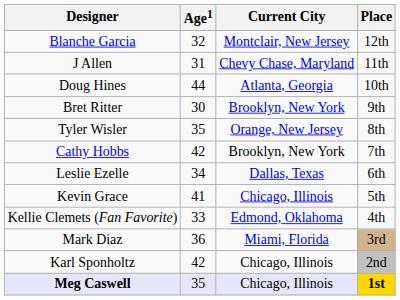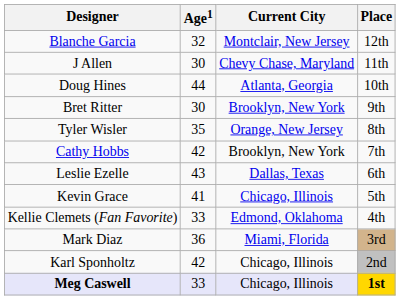(198, 63) 31 -> (198, 63) 30
(198, 173) 34 -> (198, 173) 43
(198, 284) 35 -> (198, 284) 33
